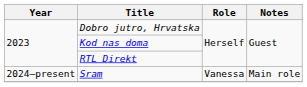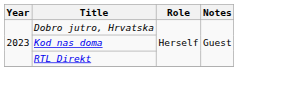- row: (91, 74)
